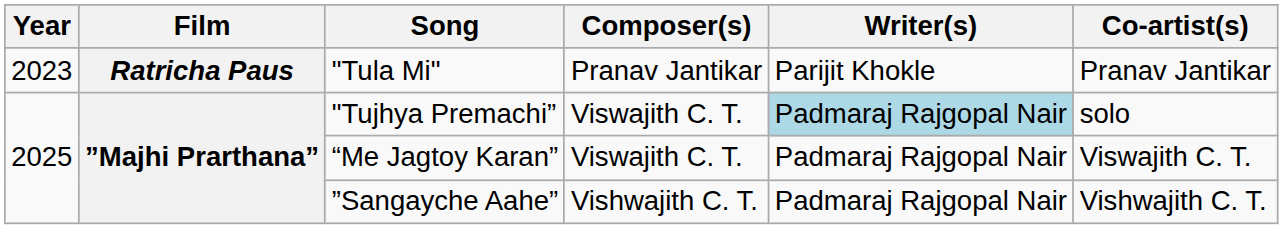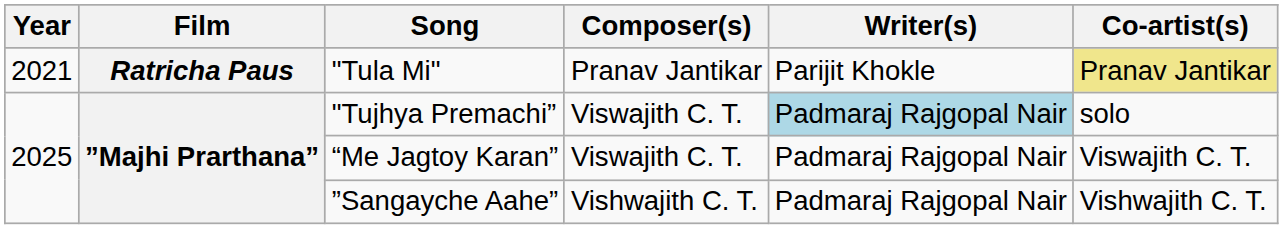(42, 69) 2023 -> (42, 69) 2021
(1175, 69) no background -> (1175, 69) khaki background
